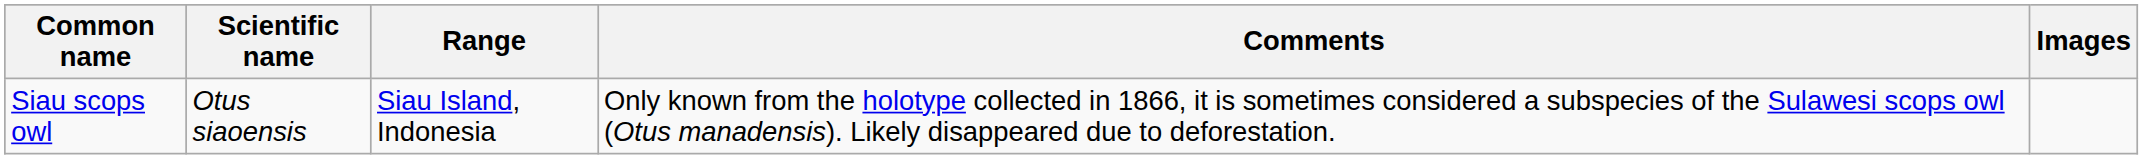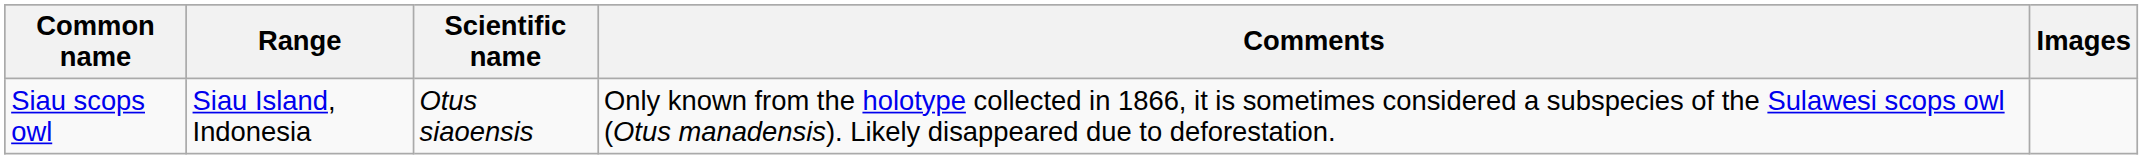columns swapped: (278, 41) <-> (484, 41)
